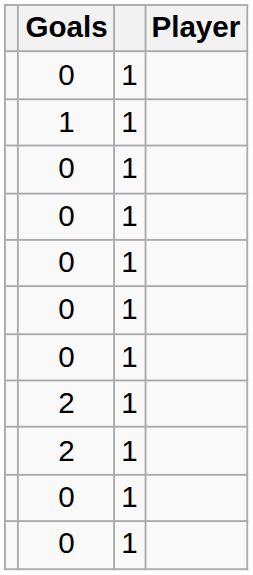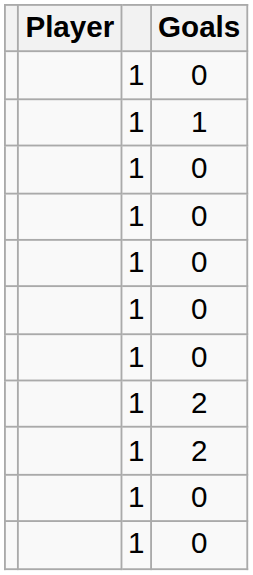columns swapped: (196, 27) <-> (67, 27)
